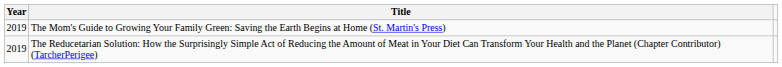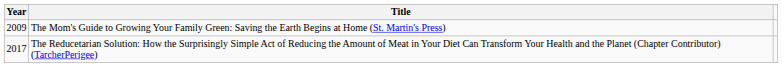(17, 28) 2019 -> (17, 28) 2009
(17, 49) 2019 -> (17, 49) 2017
